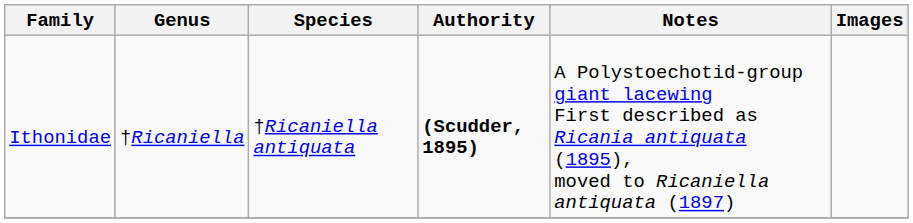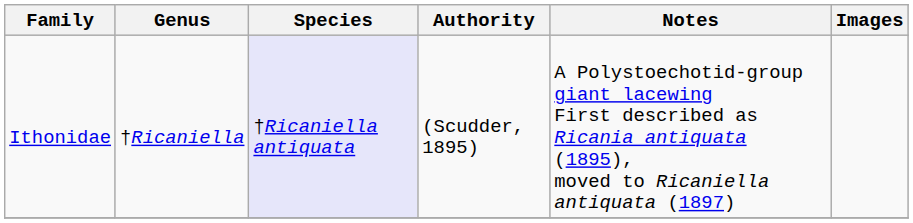(316, 138) no background -> (316, 138) lavender background
(473, 138) bold -> (473, 138) normal
